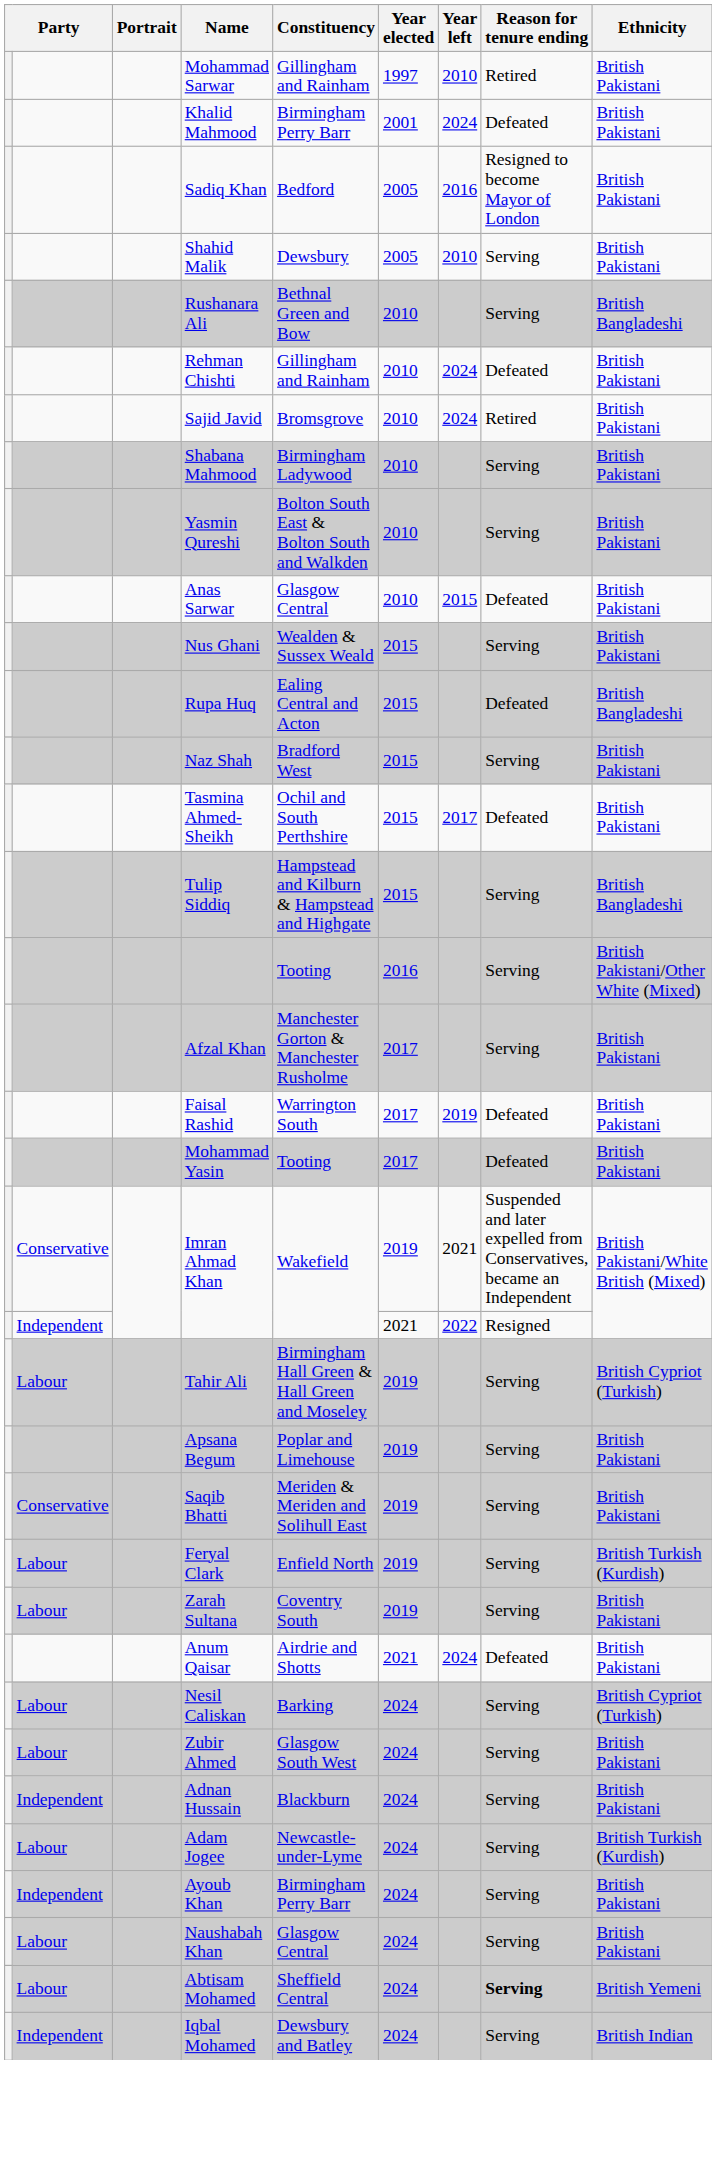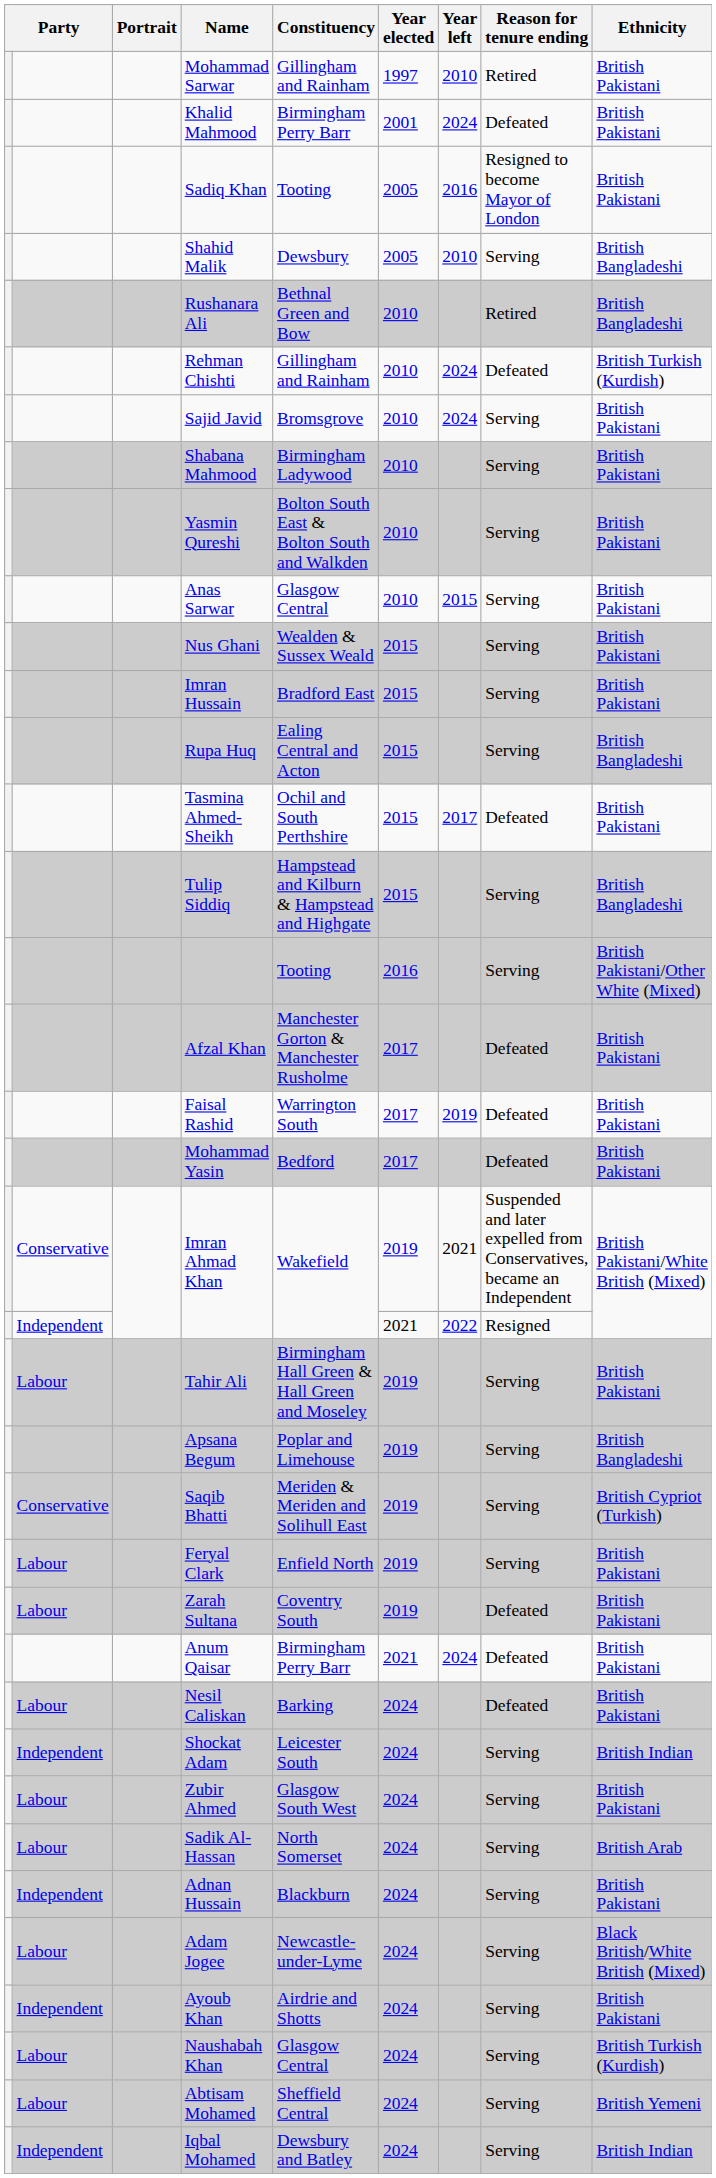(306, 189) Bedford -> (304, 189) Tooting
(628, 256) British Pakistani -> (640, 256) British Bangladeshi
(512, 313) Serving -> (511, 313) Retired
(628, 370) British Pakistani -> (649, 370) British Turkish (Kurdish)
(511, 417) Retired -> (512, 417) Serving
(517, 599) Defeated -> (512, 599) Serving
+ row: (63, 694)
(517, 703) Defeated -> (512, 750) Serving
- row: (63, 761)
(512, 1047) Serving -> (517, 1047) Defeated
(304, 1161) Tooting -> (306, 1161) Bedford
(649, 1382) British Cypriot (Turkish) -> (628, 1382) British Pakistani
(628, 1449) British Pakistani -> (640, 1449) British Bangladeshi
(628, 1506) British Pakistani -> (649, 1506) British Cypriot (Turkish)
(649, 1563) British Turkish (Kurdish) -> (628, 1563) British Pakistani
(512, 1610) Serving -> (517, 1610) Defeated
(317, 1657) Airdrie and Shotts -> (321, 1657) Birmingham Perry Barr
(512, 1705) Serving -> (517, 1705) Defeated
(649, 1705) British Cypriot (Turkish) -> (628, 1705) British Pakistani
+ row: (60, 1752)
+ row: (42, 1846)
(649, 1846) British Turkish (Kurdish) -> (651, 1951) Black British/White British (Mixed)
(321, 1894) Birmingham Perry Barr -> (317, 2008) Airdrie and Shotts
(628, 1941) British Pakistani -> (649, 2055) British Turkish (Kurdish)
(514, 1988) bold -> (512, 2102) normal
